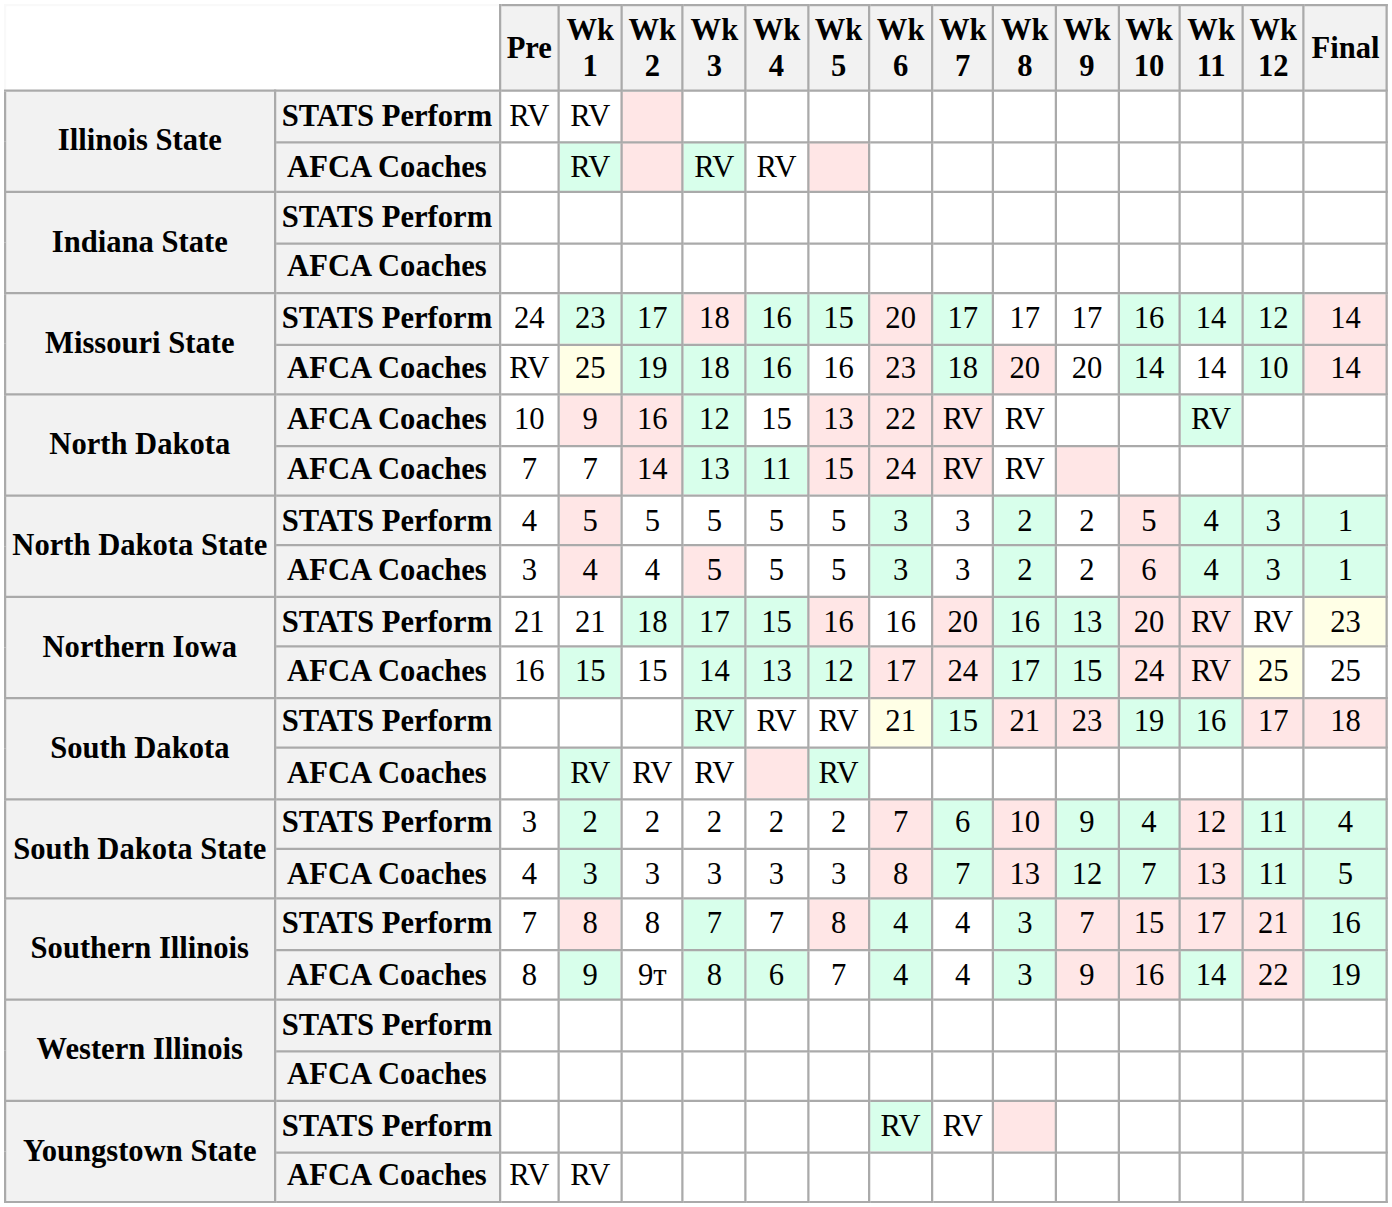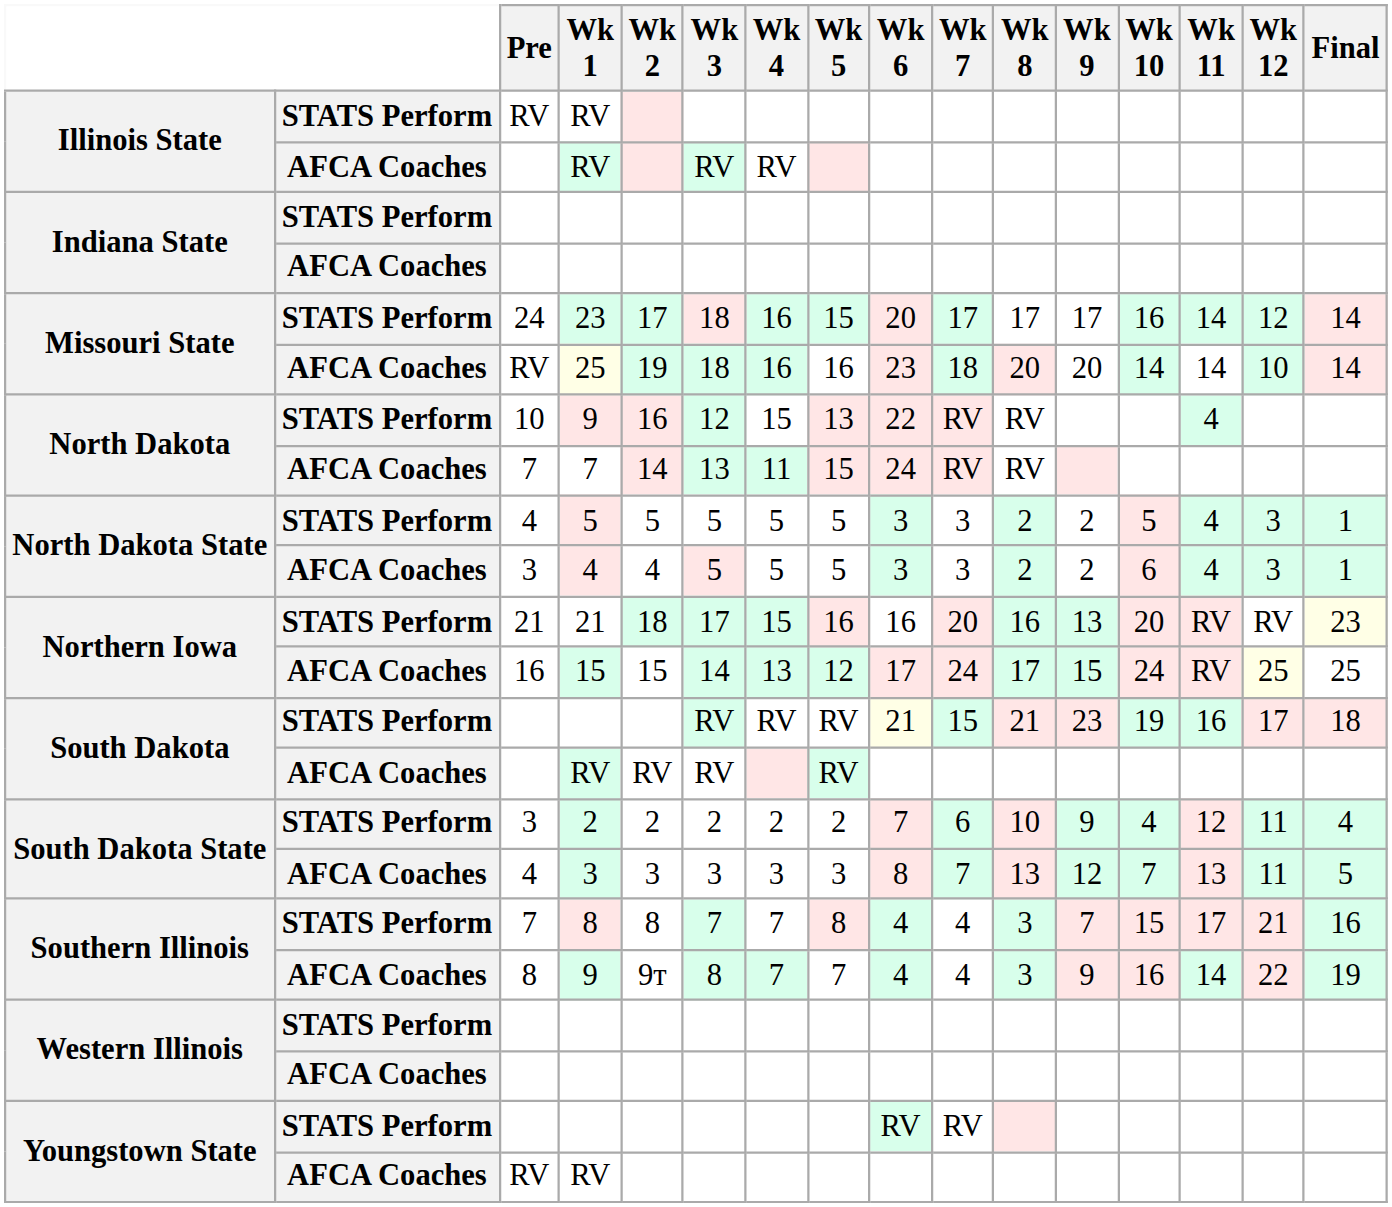(387, 418) AFCA Coaches -> (387, 418) STATS Perform
(1211, 418) RV -> (1211, 418) 4
(776, 974) 6 -> (776, 974) 7
